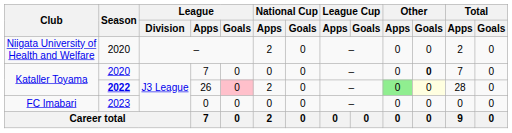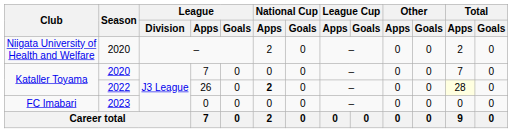(429, 71) bold -> (429, 71) normal
(119, 87) bold -> (119, 87) normal
(237, 87) pink background -> (237, 87) no background
(269, 87) normal -> (269, 87) bold
(398, 87) lightgreen background -> (398, 87) no background
(429, 87) lightyellow background -> (429, 87) no background
(460, 87) no background -> (460, 87) lightyellow background
